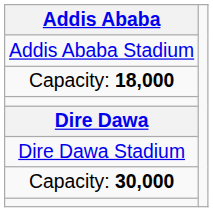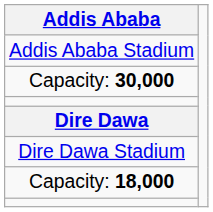(102, 81) Capacity: 18,000 -> (102, 81) Capacity: 30,000
(102, 182) Capacity: 30,000 -> (102, 182) Capacity: 18,000
